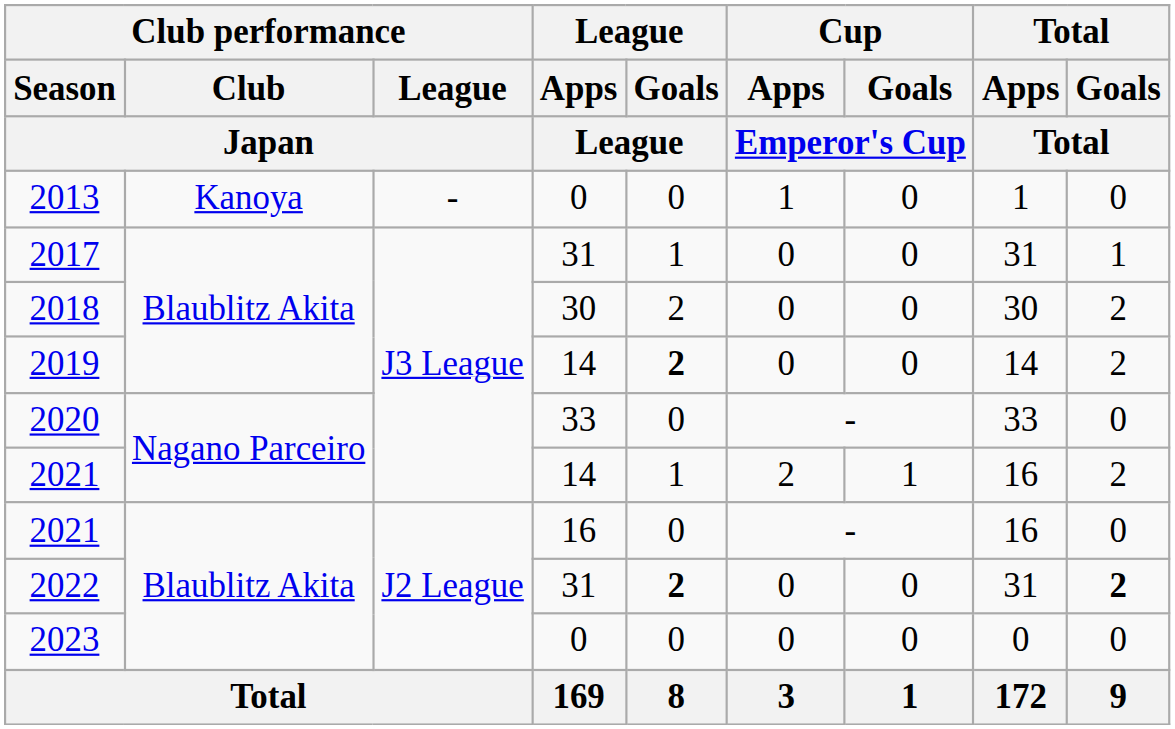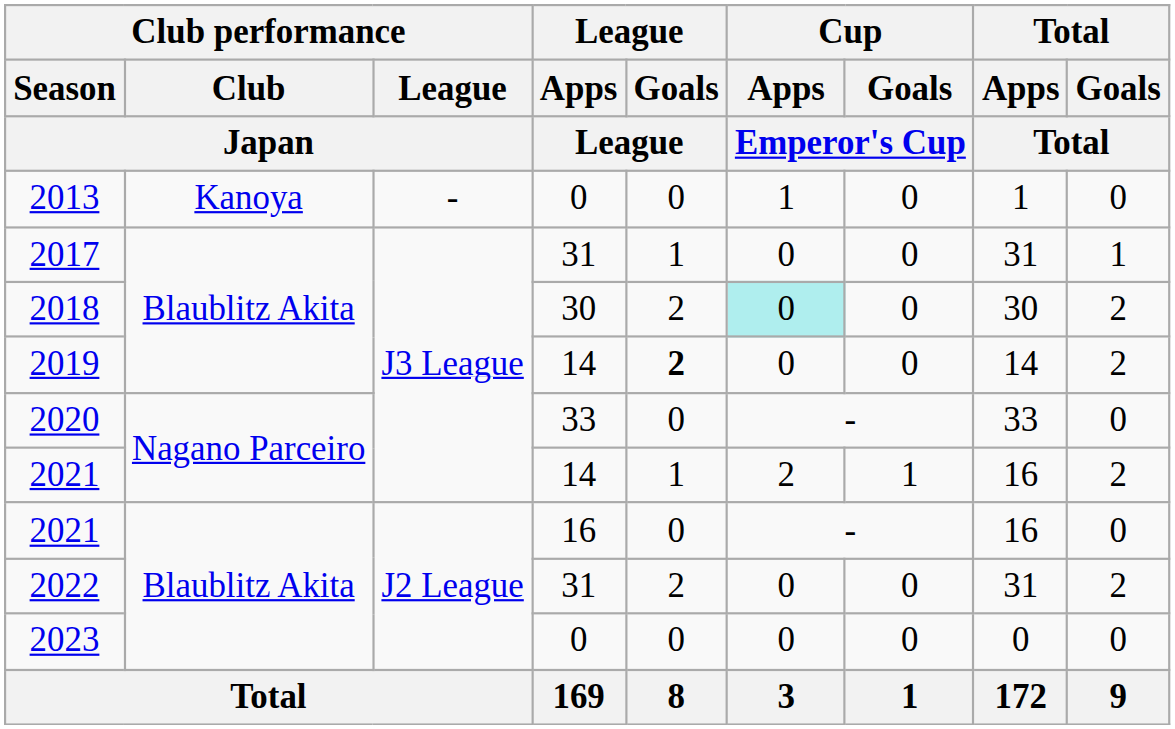(786, 308) no background -> (786, 308) paleturquoise background
(676, 585) bold -> (676, 585) normal
(1118, 585) bold -> (1118, 585) normal
